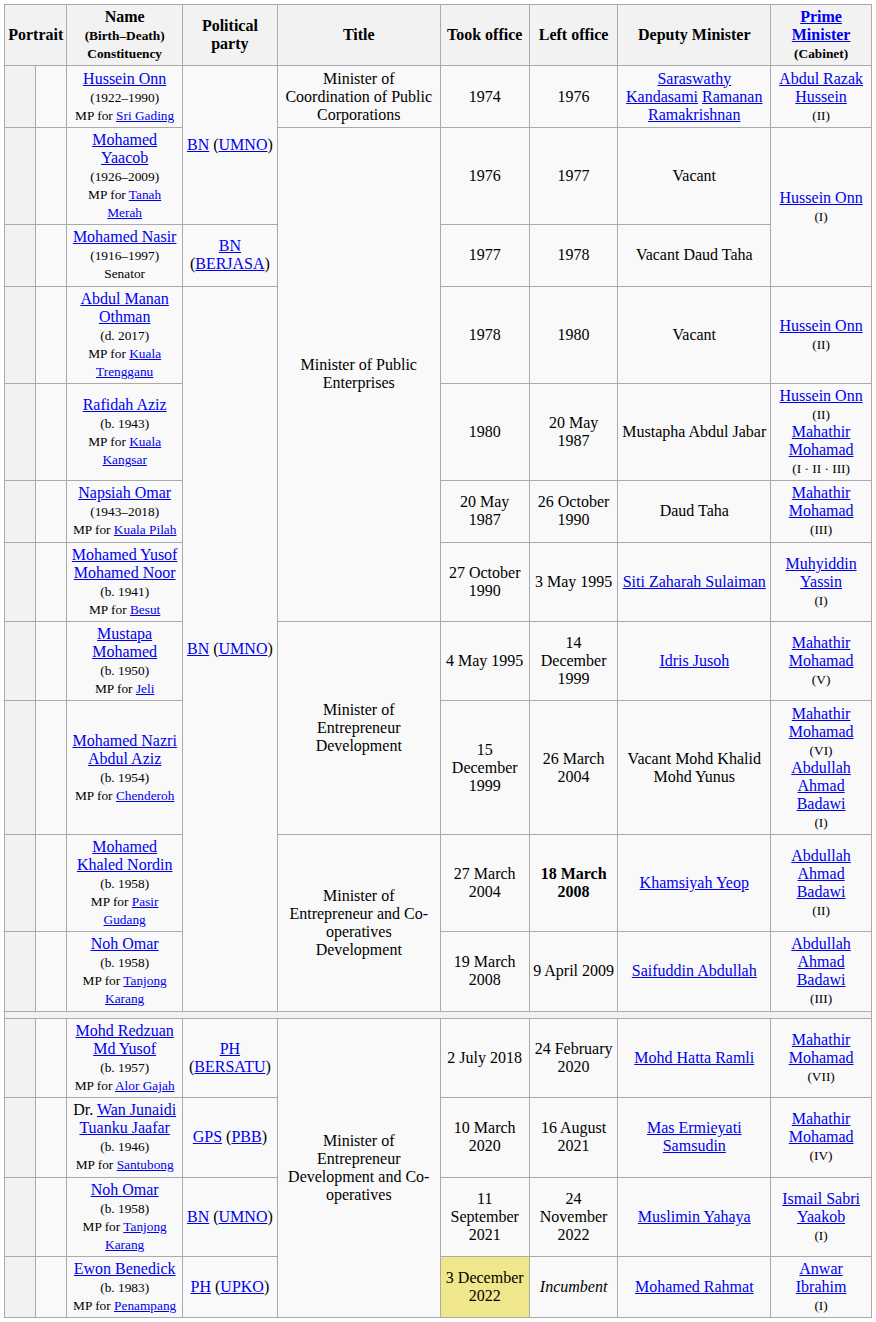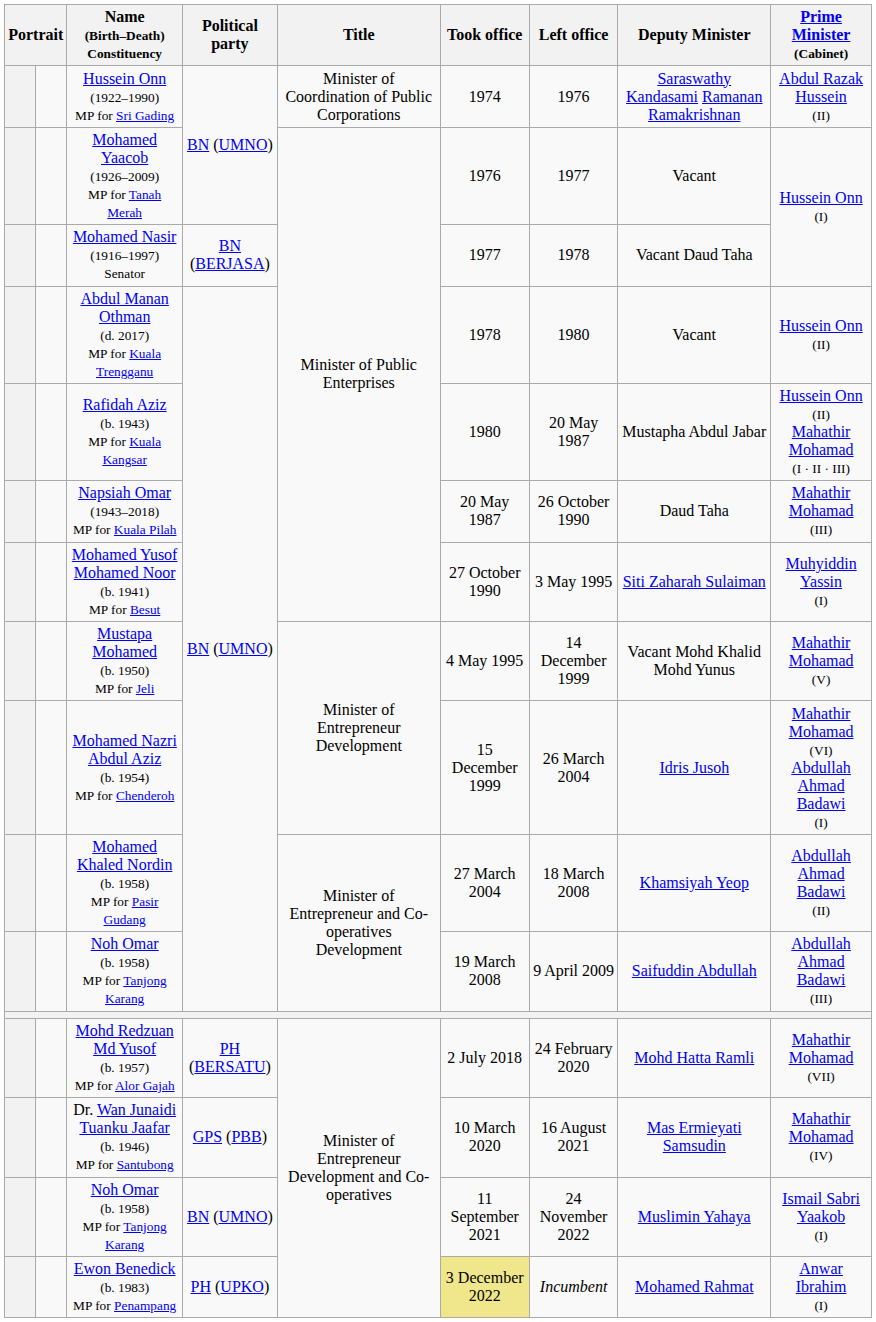(694, 661) Idris Jusoh -> (694, 661) Vacant Mohd Khalid Mohd Yunus
(694, 767) Vacant Mohd Khalid Mohd Yunus -> (694, 767) Idris Jusoh
(574, 882) bold -> (574, 882) normal
